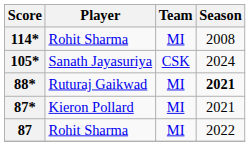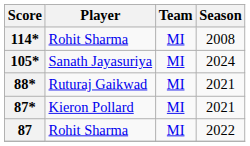(176, 61) CSK -> (176, 61) MI
(220, 84) bold -> (220, 84) normal
